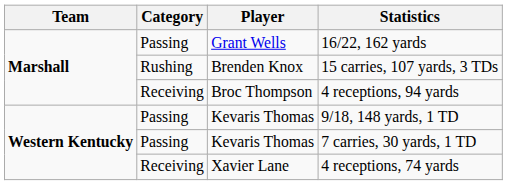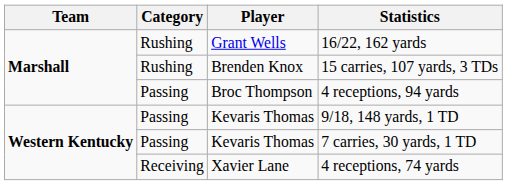(164, 42) Passing -> (166, 42) Rushing
(172, 92) Receiving -> (164, 92) Passing
